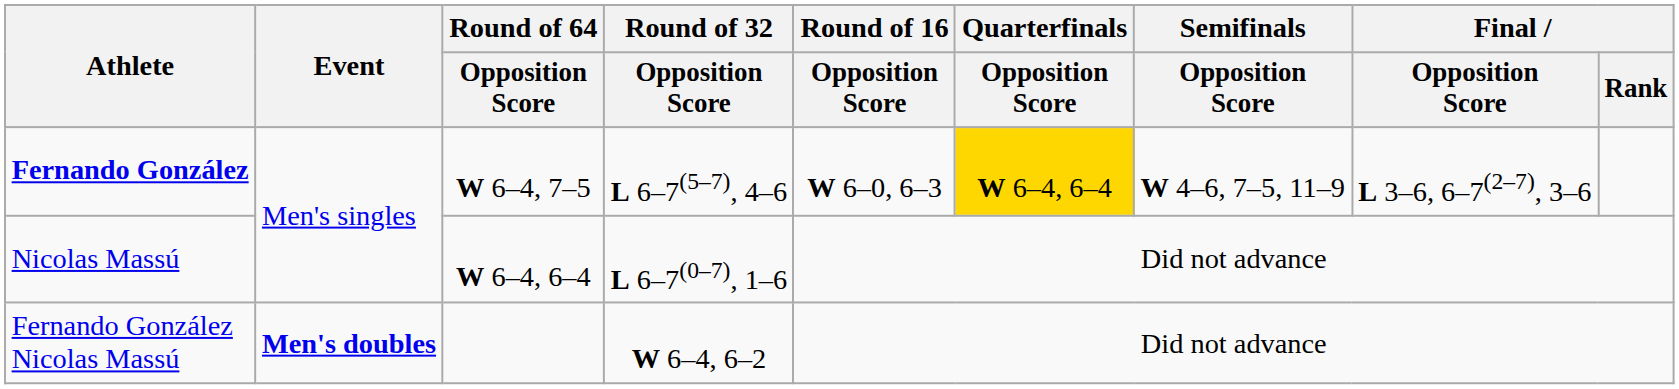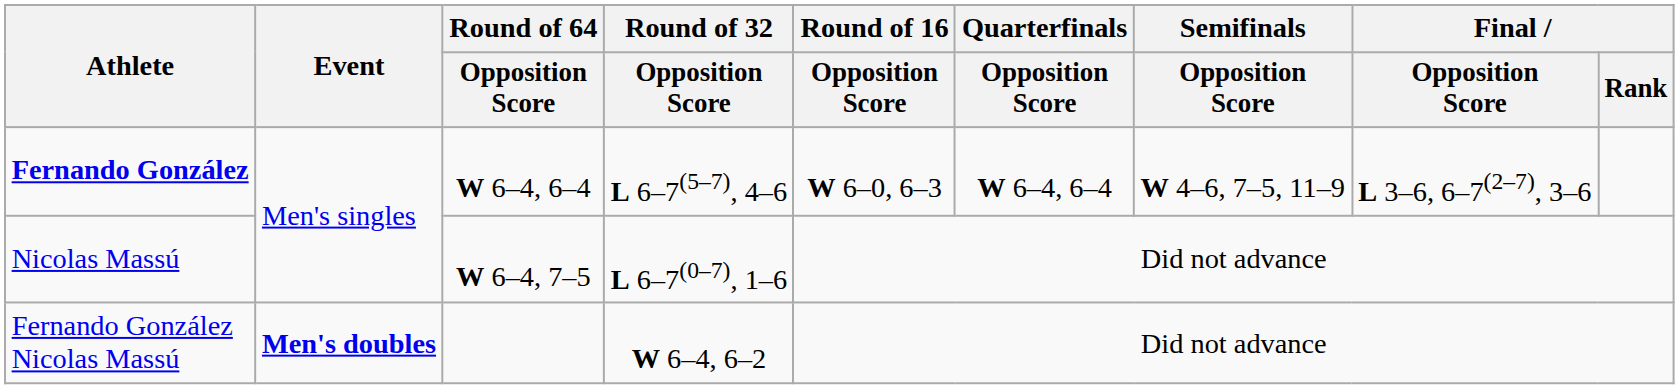(523, 188) W 6–4, 7–5 -> (523, 188) W 6–4, 6–4
(1045, 188) gold background -> (1045, 188) no background
(523, 275) W 6–4, 6–4 -> (523, 275) W 6–4, 7–5
